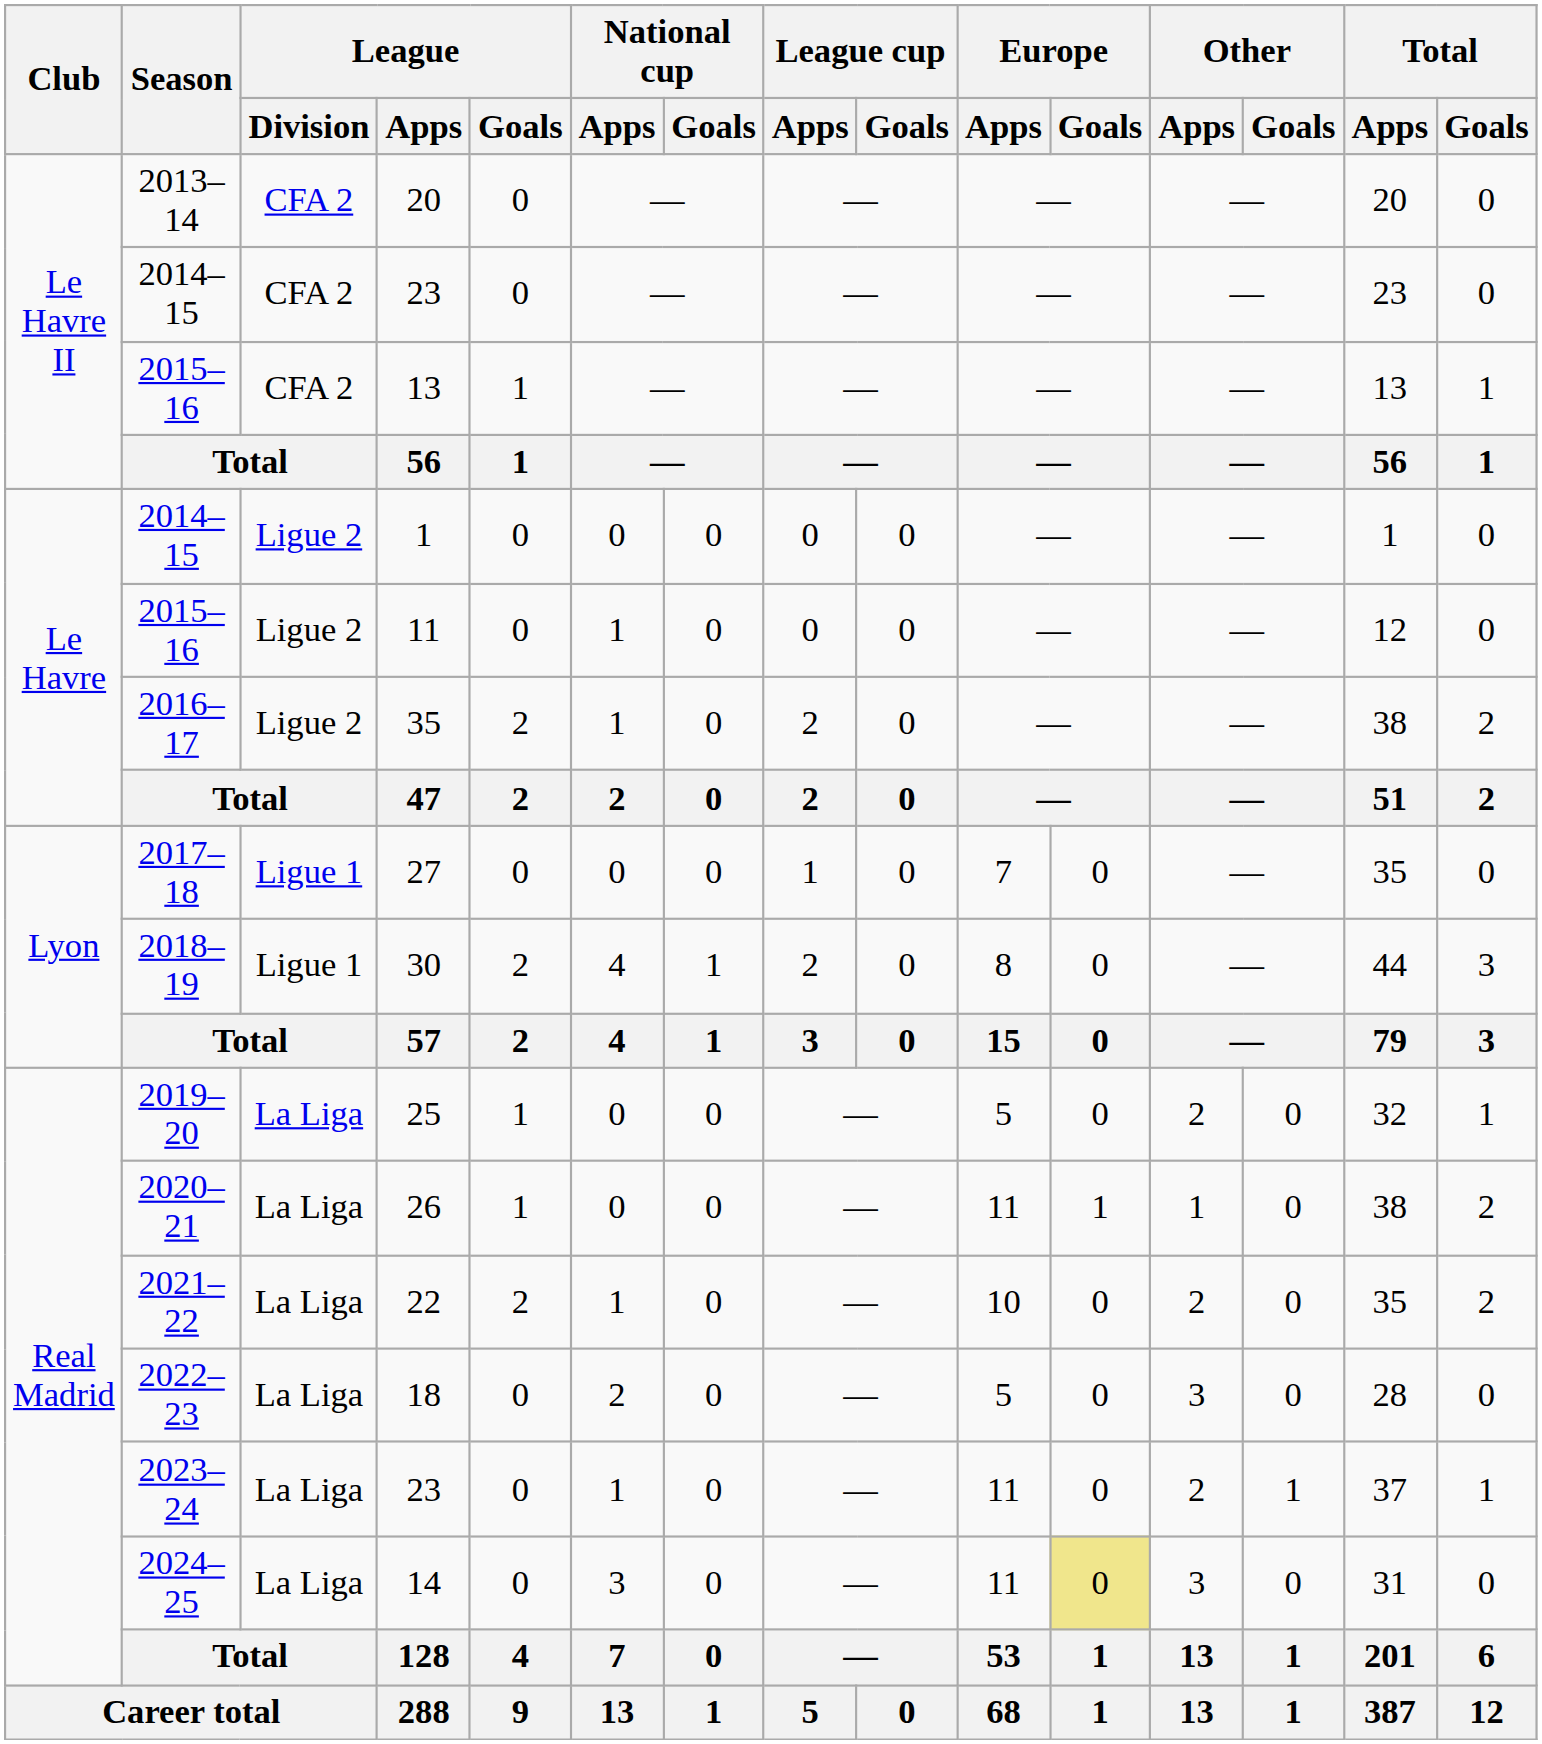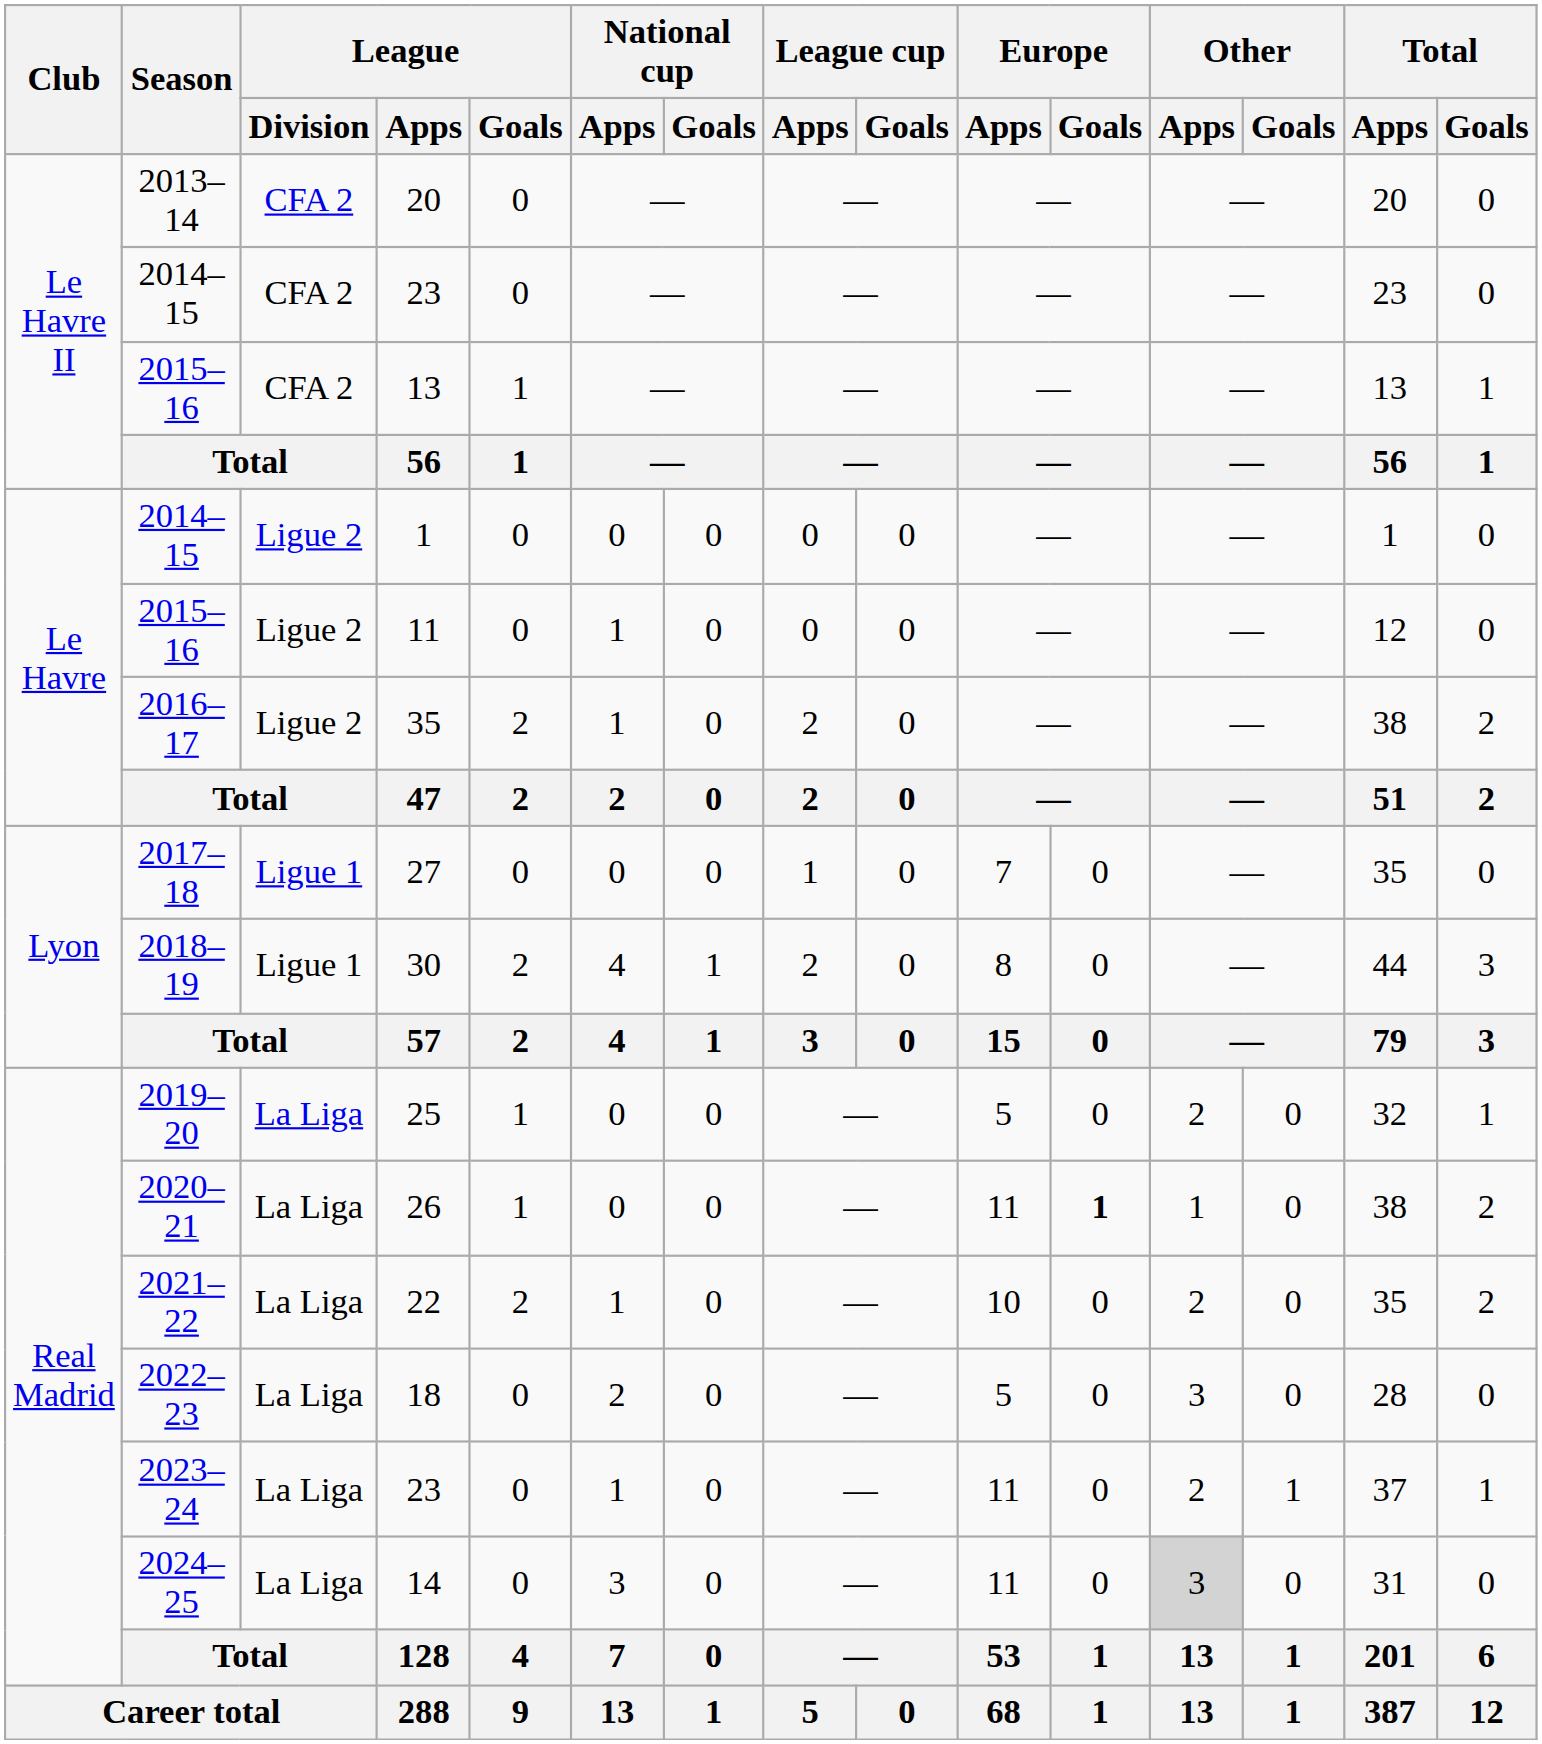(1100, 1207) normal -> (1100, 1207) bold
(1100, 1582) khaki background -> (1100, 1582) no background
(1197, 1582) no background -> (1197, 1582) lightgrey background
